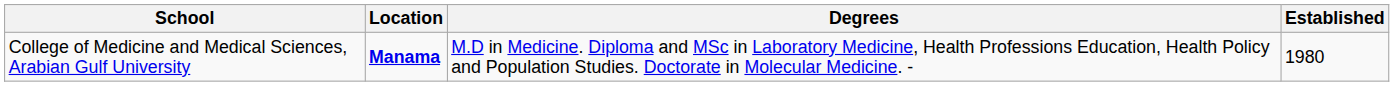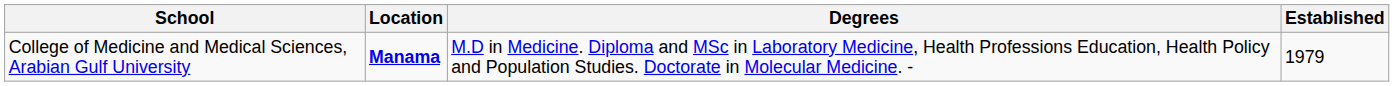(1305, 56) 1980 -> (1305, 56) 1979
